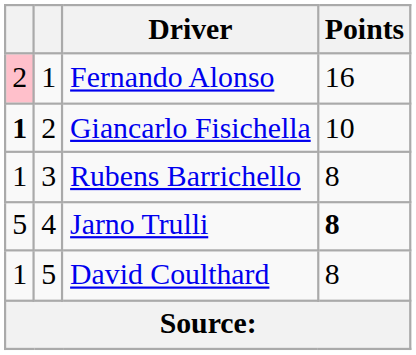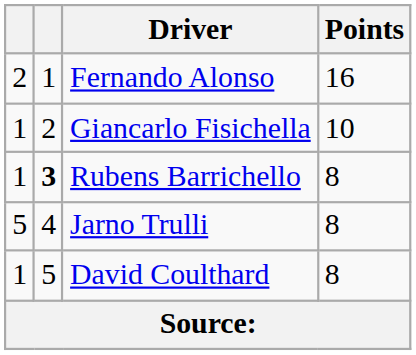(20, 77) pink background -> (20, 77) no background
(20, 126) bold -> (20, 126) normal
(49, 176) normal -> (49, 176) bold
(332, 225) bold -> (332, 225) normal
